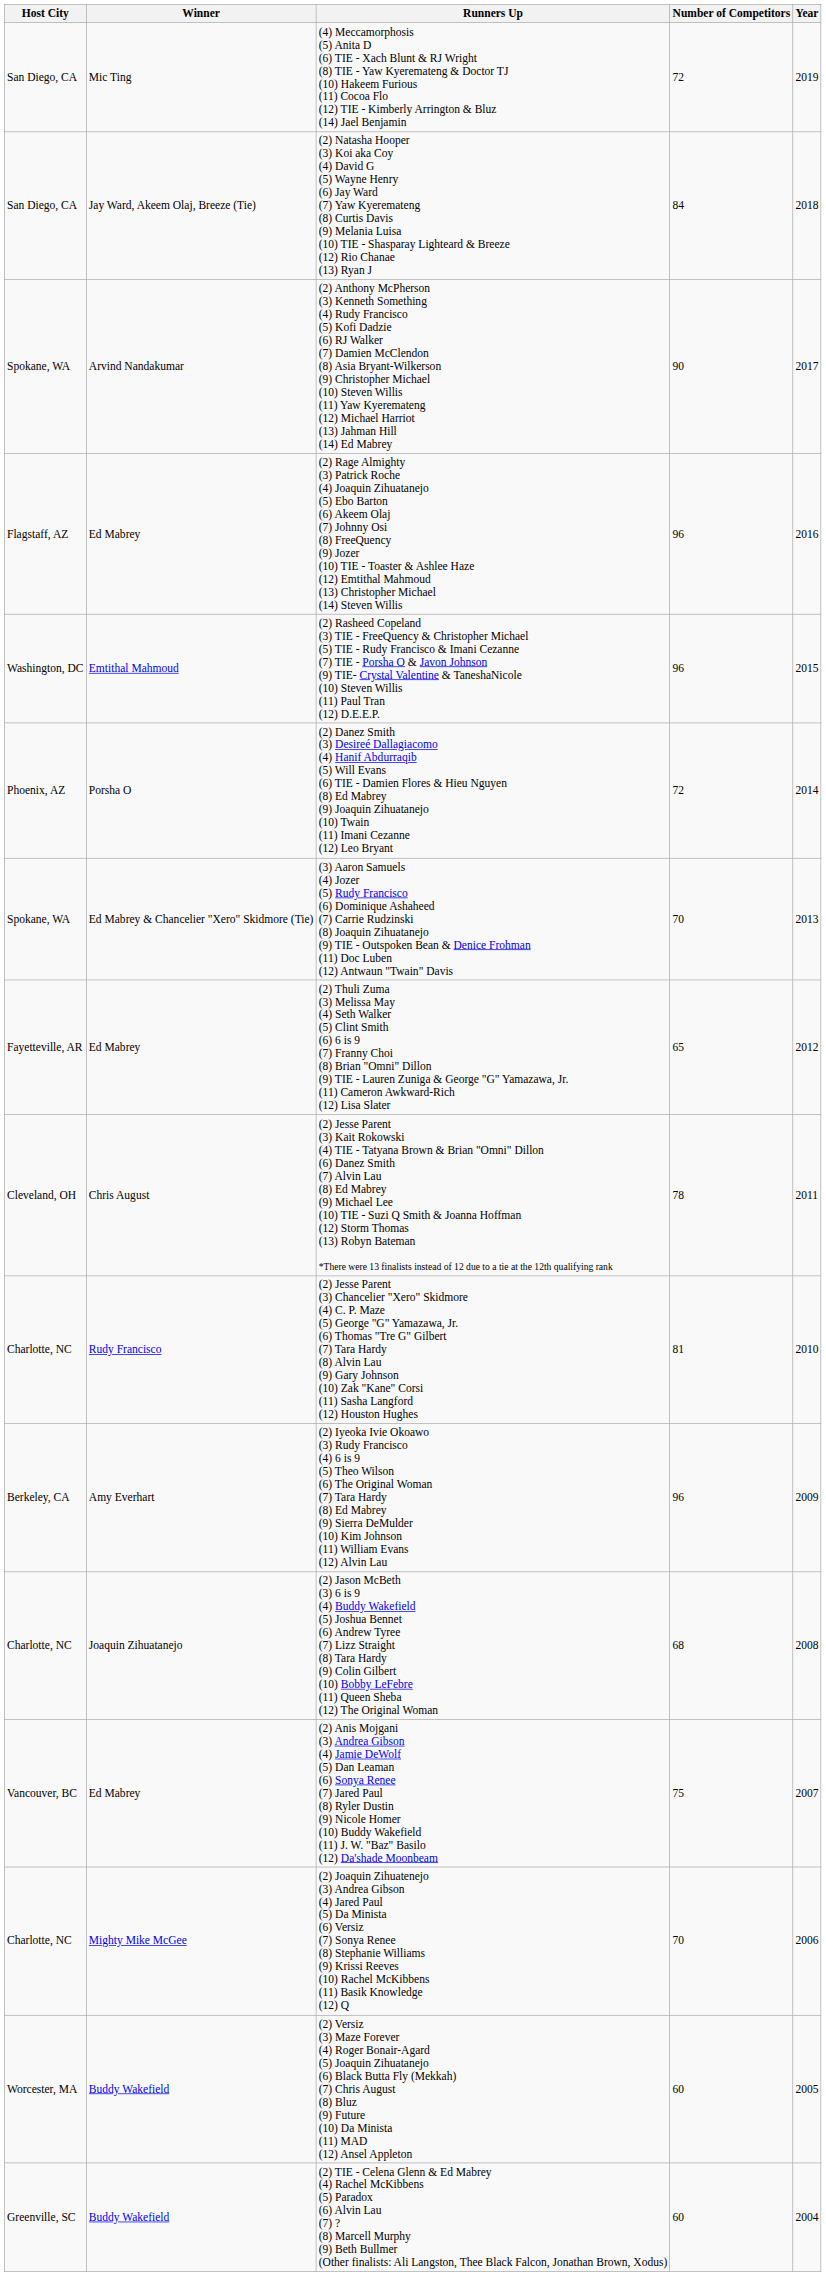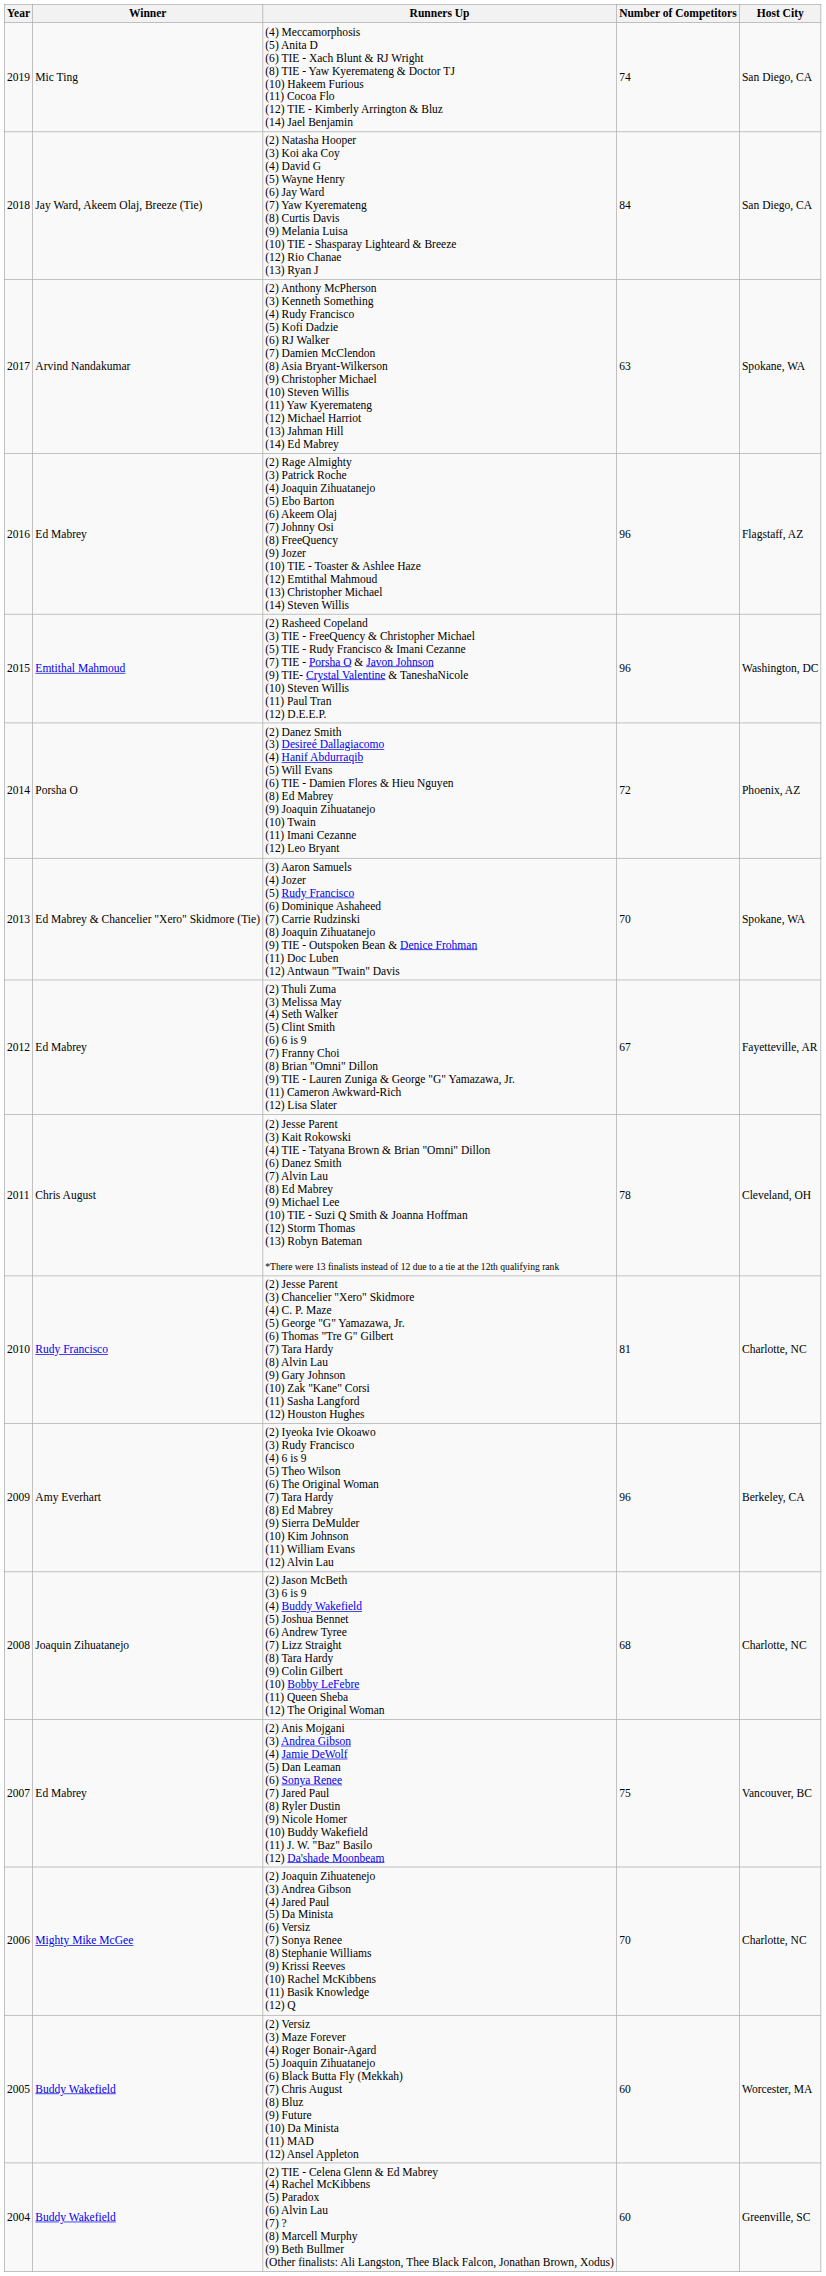columns swapped: (807, 13) <-> (45, 13)
(678, 77) 72 -> (625, 77) 74
(678, 366) 90 -> (625, 366) 63
(678, 1047) 65 -> (625, 1047) 67
